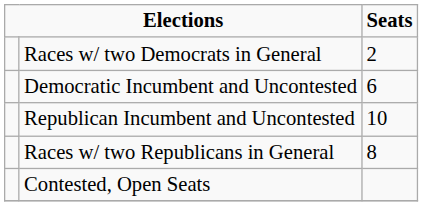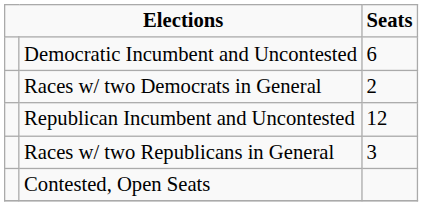rows swapped: (191, 86) <-> (173, 53)
(377, 119) 10 -> (377, 119) 12
(372, 151) 8 -> (372, 151) 3
